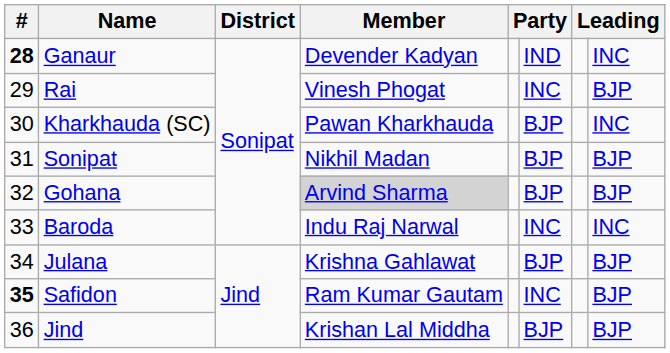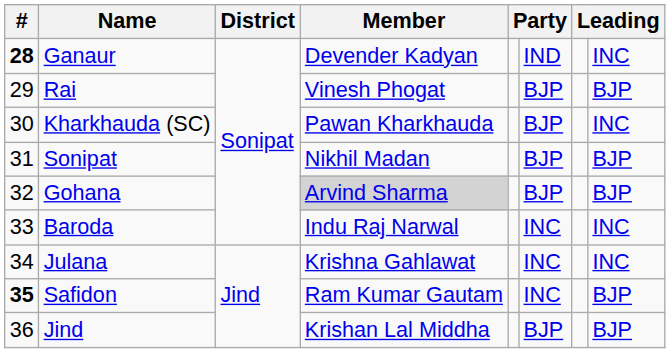(542, 90) INC -> (543, 90) BJP
(543, 261) BJP -> (542, 261) INC
(612, 261) BJP -> (611, 261) INC
